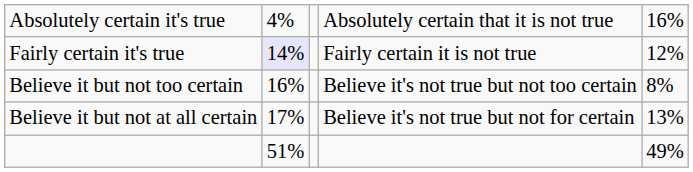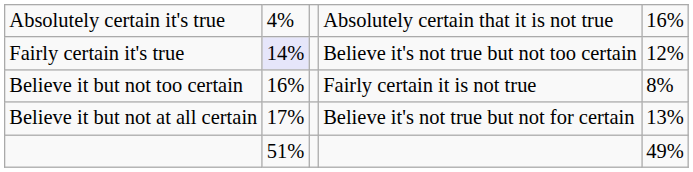(430, 53) Fairly certain it is not true -> (480, 53) Believe it's not true but not too certain
(480, 85) Believe it's not true but not too certain -> (430, 85) Fairly certain it is not true
